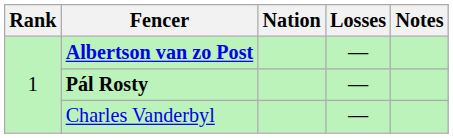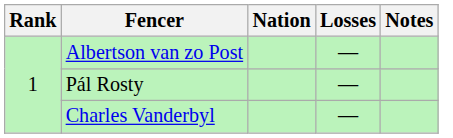(159, 52) bold -> (154, 52) normal
(107, 84) bold -> (105, 84) normal
